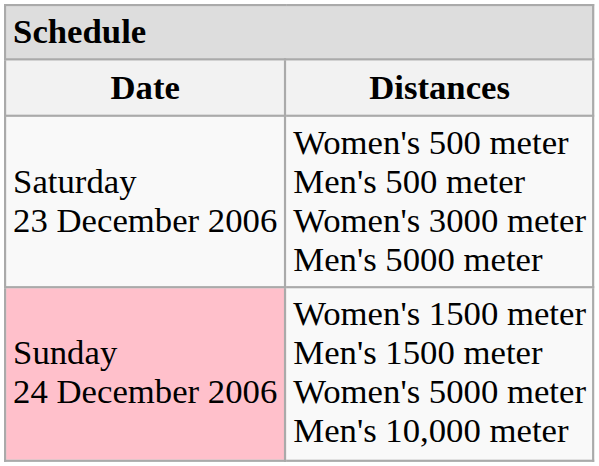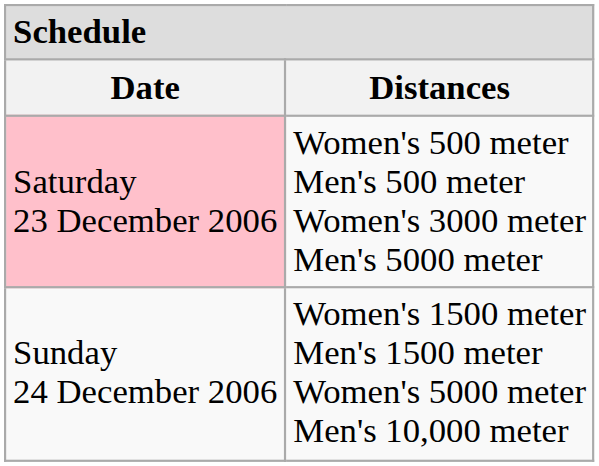(145, 200) no background -> (145, 200) pink background
(145, 372) pink background -> (145, 372) no background
